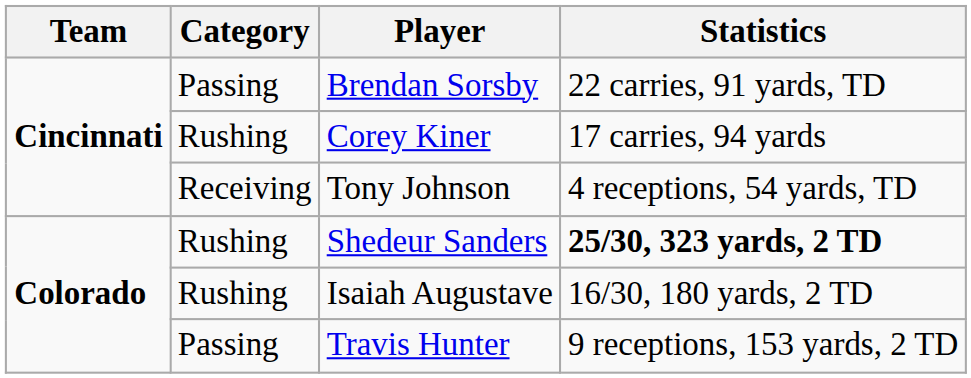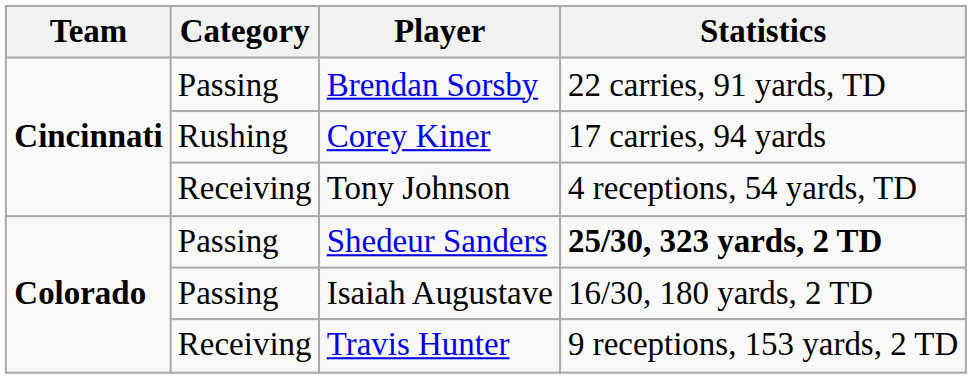(233, 240) Rushing -> (228, 240) Passing
(233, 292) Rushing -> (228, 292) Passing
(228, 345) Passing -> (245, 345) Receiving
